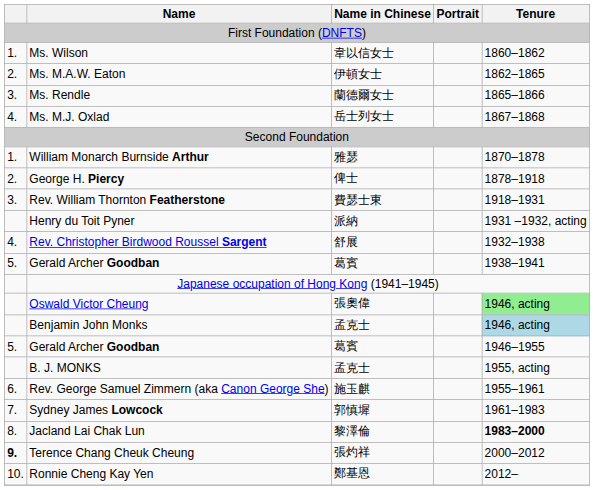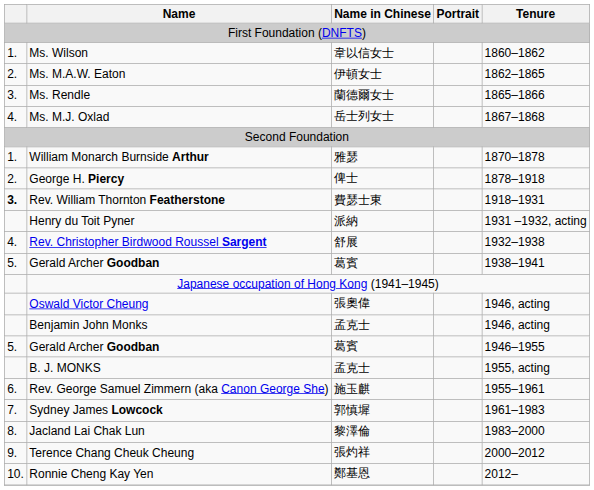(12, 199) normal -> (12, 199) bold
(517, 304) lightgreen background -> (517, 304) no background
(517, 325) lightblue background -> (517, 325) no background
(515, 431) bold -> (515, 431) normal
(12, 453) bold -> (12, 453) normal
